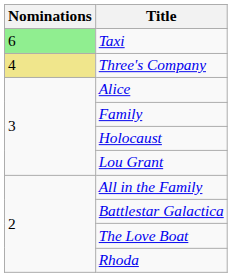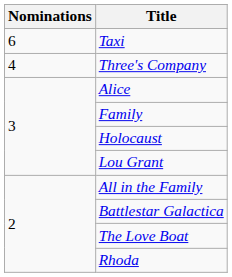(12, 41) lightgreen background -> (12, 41) no background
(12, 65) khaki background -> (12, 65) no background
